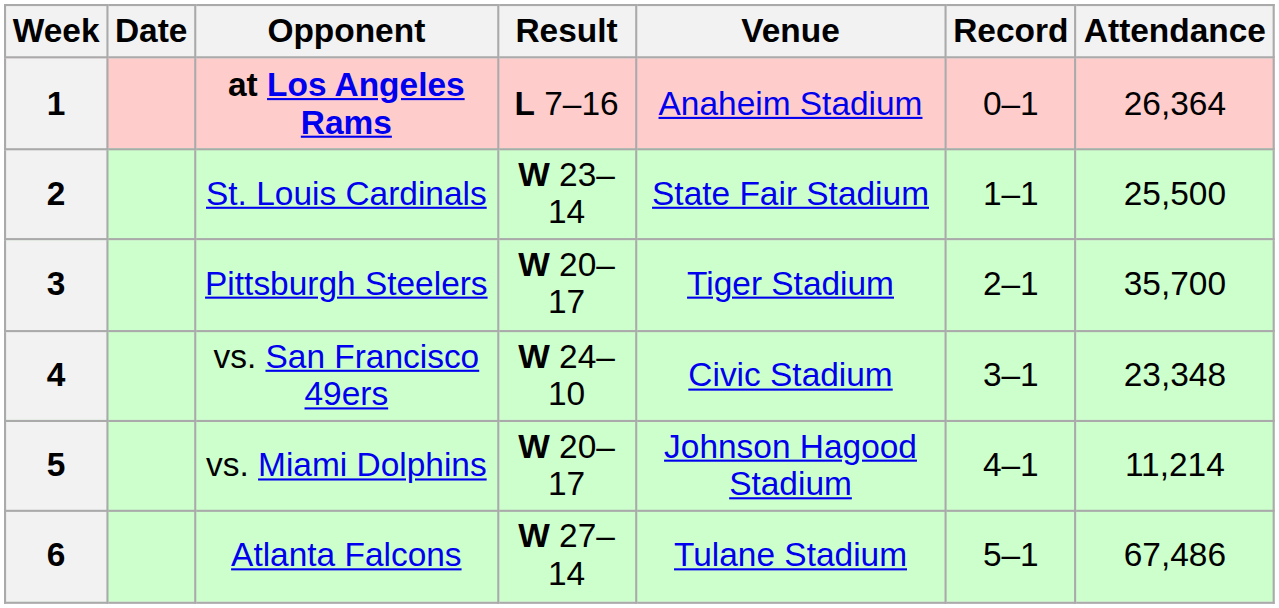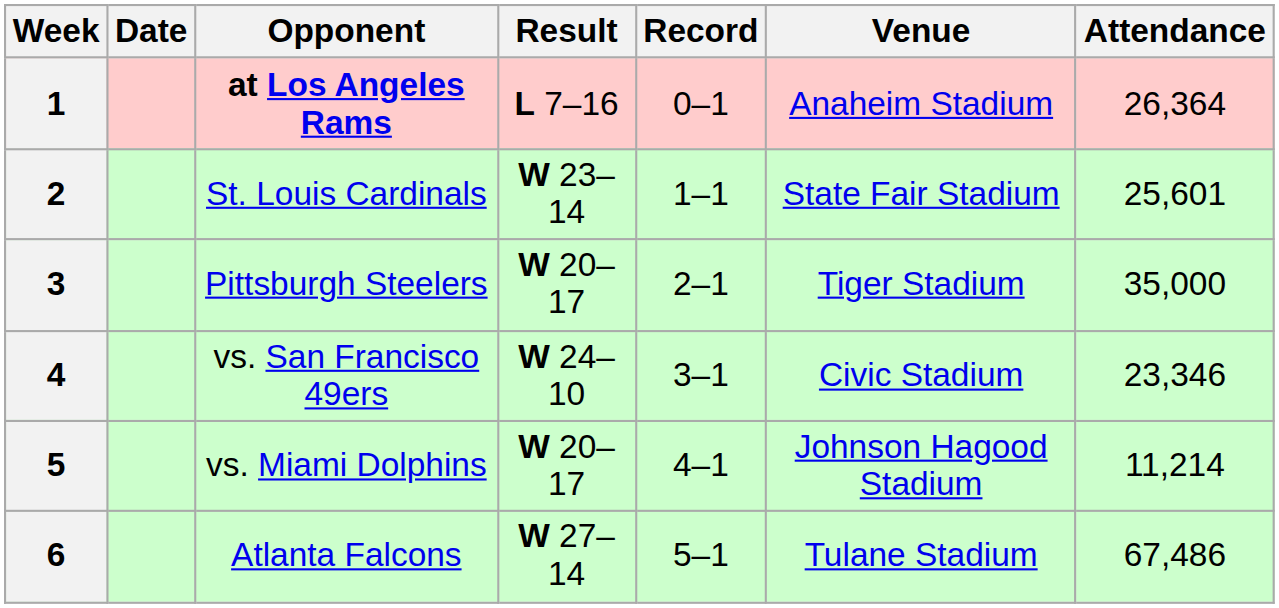columns swapped: (1011, 31) <-> (791, 31)
(1175, 193) 25,500 -> (1175, 193) 25,601
(1175, 284) 35,700 -> (1175, 284) 35,000
(1175, 374) 23,348 -> (1175, 374) 23,346
